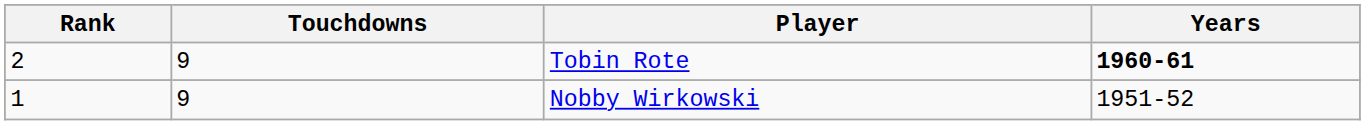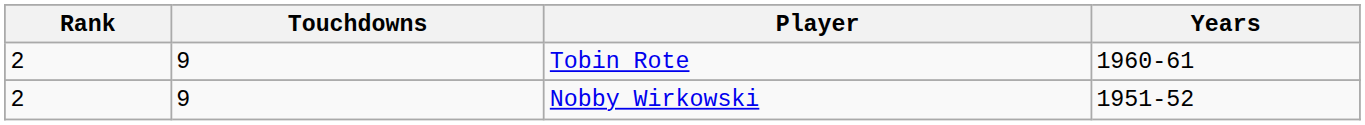(1145, 62) bold -> (1145, 62) normal
(17, 100) 1 -> (17, 100) 2
